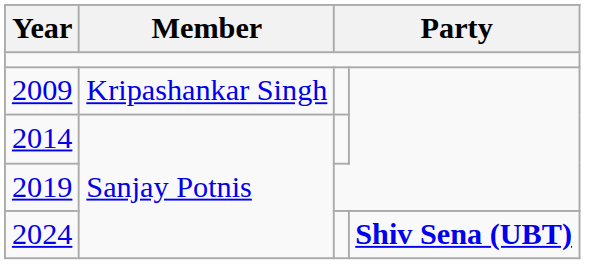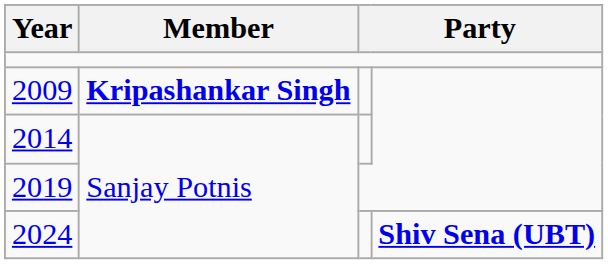(207, 90) normal -> (218, 90) bold
